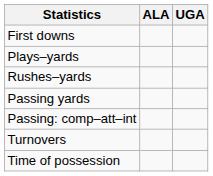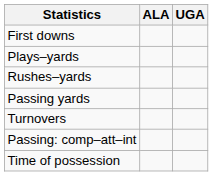rows swapped: (72, 119) <-> (37, 139)
